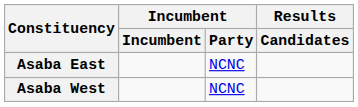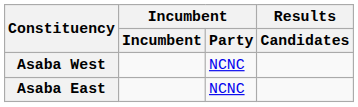rows swapped: (61, 65) <-> (61, 89)
